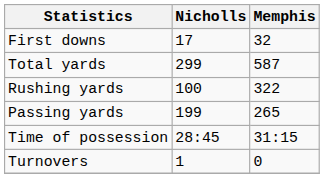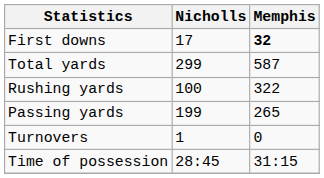(262, 41) normal -> (262, 41) bold
rows swapped: (48, 162) <-> (88, 137)
